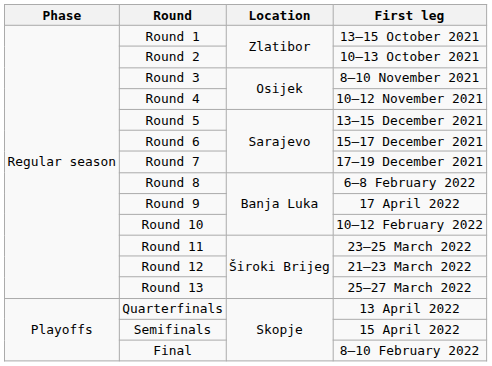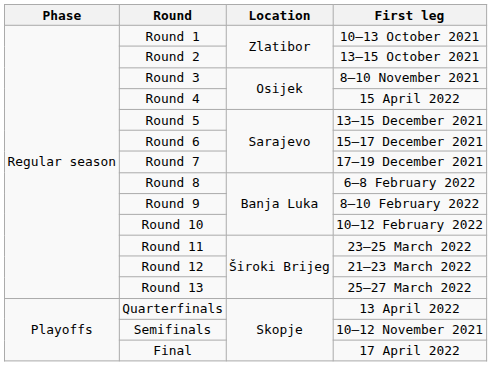(409, 36) 13–15 October 2021 -> (409, 36) 10–13 October 2021
(409, 57) 10–13 October 2021 -> (409, 57) 13–15 October 2021
(409, 99) 10–12 November 2021 -> (409, 99) 15 April 2022
(409, 204) 17 April 2022 -> (409, 204) 8–10 February 2022
(409, 330) 15 April 2022 -> (409, 330) 10–12 November 2021
(409, 351) 8–10 February 2022 -> (409, 351) 17 April 2022
